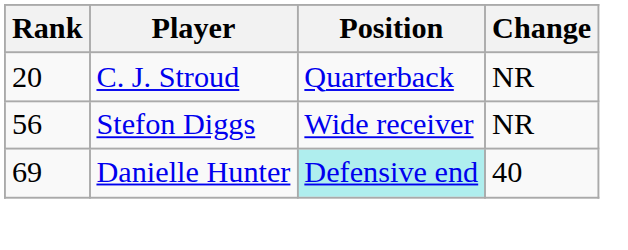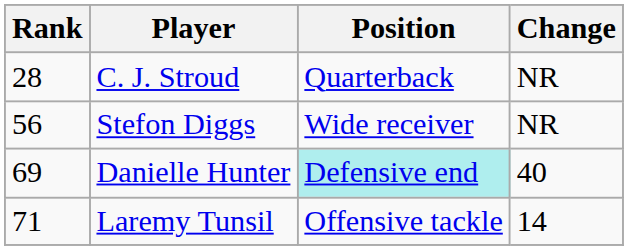(27, 76) 20 -> (27, 76) 28
+ row: (185, 220)
